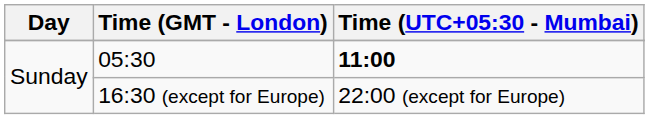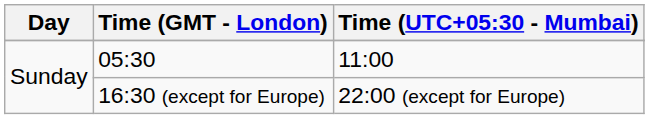(367, 58) bold -> (366, 58) normal
